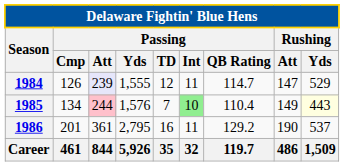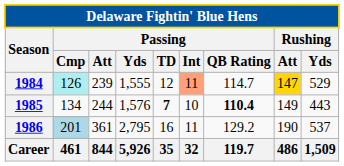(71, 83) no background -> (71, 83) paleturquoise background
(102, 83) lavender background -> (102, 83) no background
(191, 83) no background -> (191, 83) lightsalmon background
(287, 83) no background -> (287, 83) gold background
(102, 105) pink background -> (102, 105) no background
(166, 105) normal -> (166, 105) bold
(191, 105) lightgreen background -> (191, 105) no background
(239, 105) normal -> (239, 105) bold
(320, 105) lightyellow background -> (320, 105) no background
(71, 127) no background -> (71, 127) lightblue background
